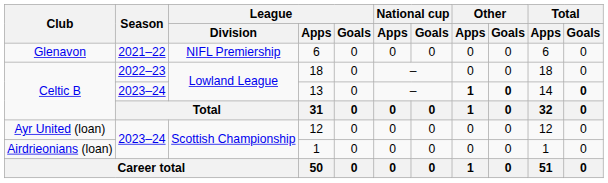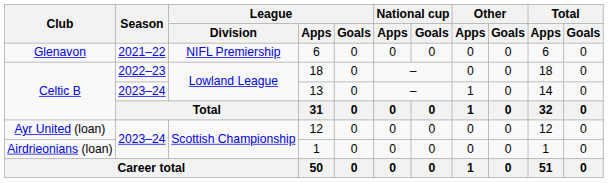(470, 91) bold -> (470, 91) normal
(508, 91) bold -> (508, 91) normal
(583, 91) bold -> (583, 91) normal
